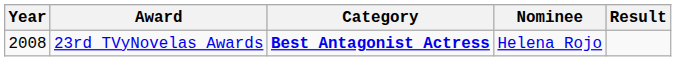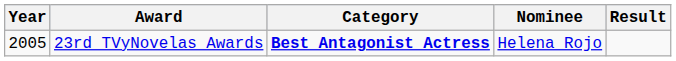(27, 43) 2008 -> (27, 43) 2005
